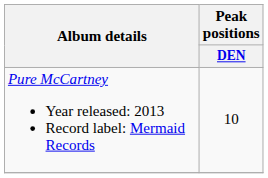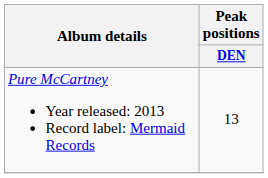(231, 119) 10 -> (231, 119) 13
